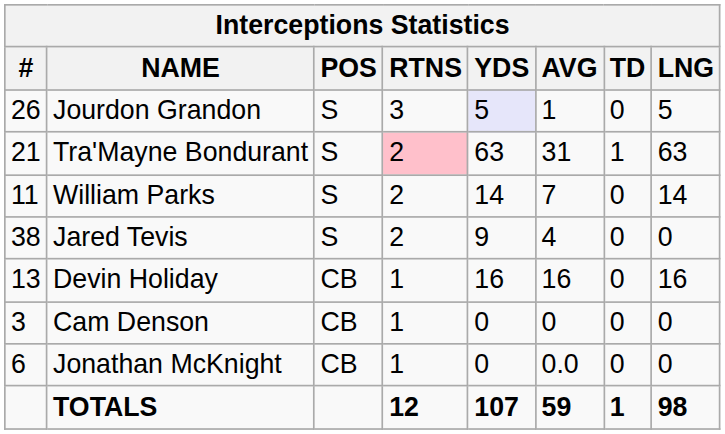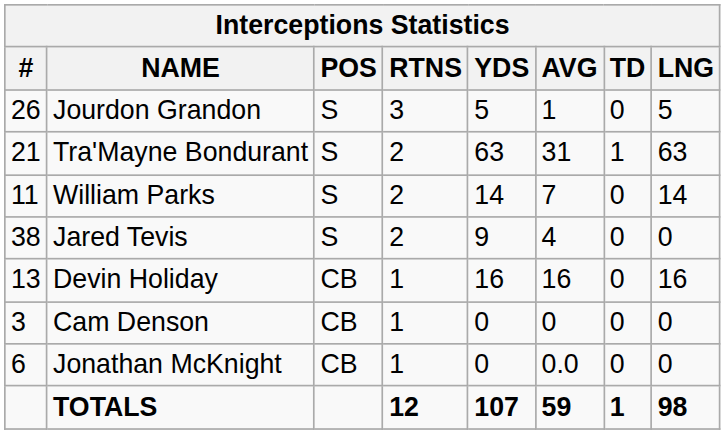(482, 110) lavender background -> (482, 110) no background
(397, 152) pink background -> (397, 152) no background
